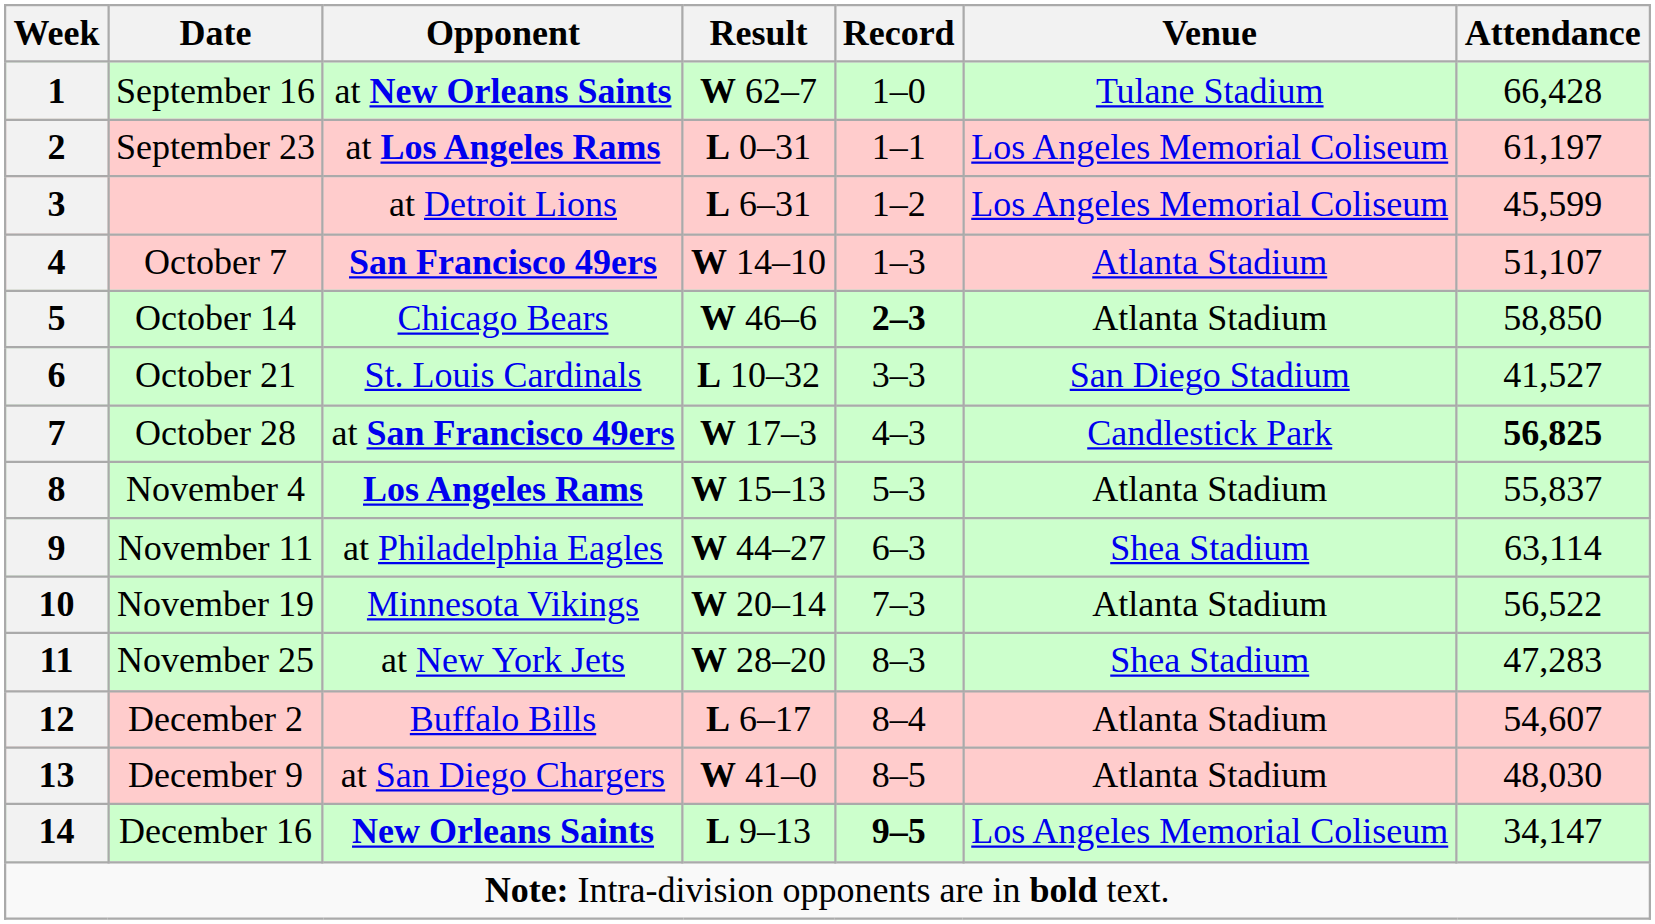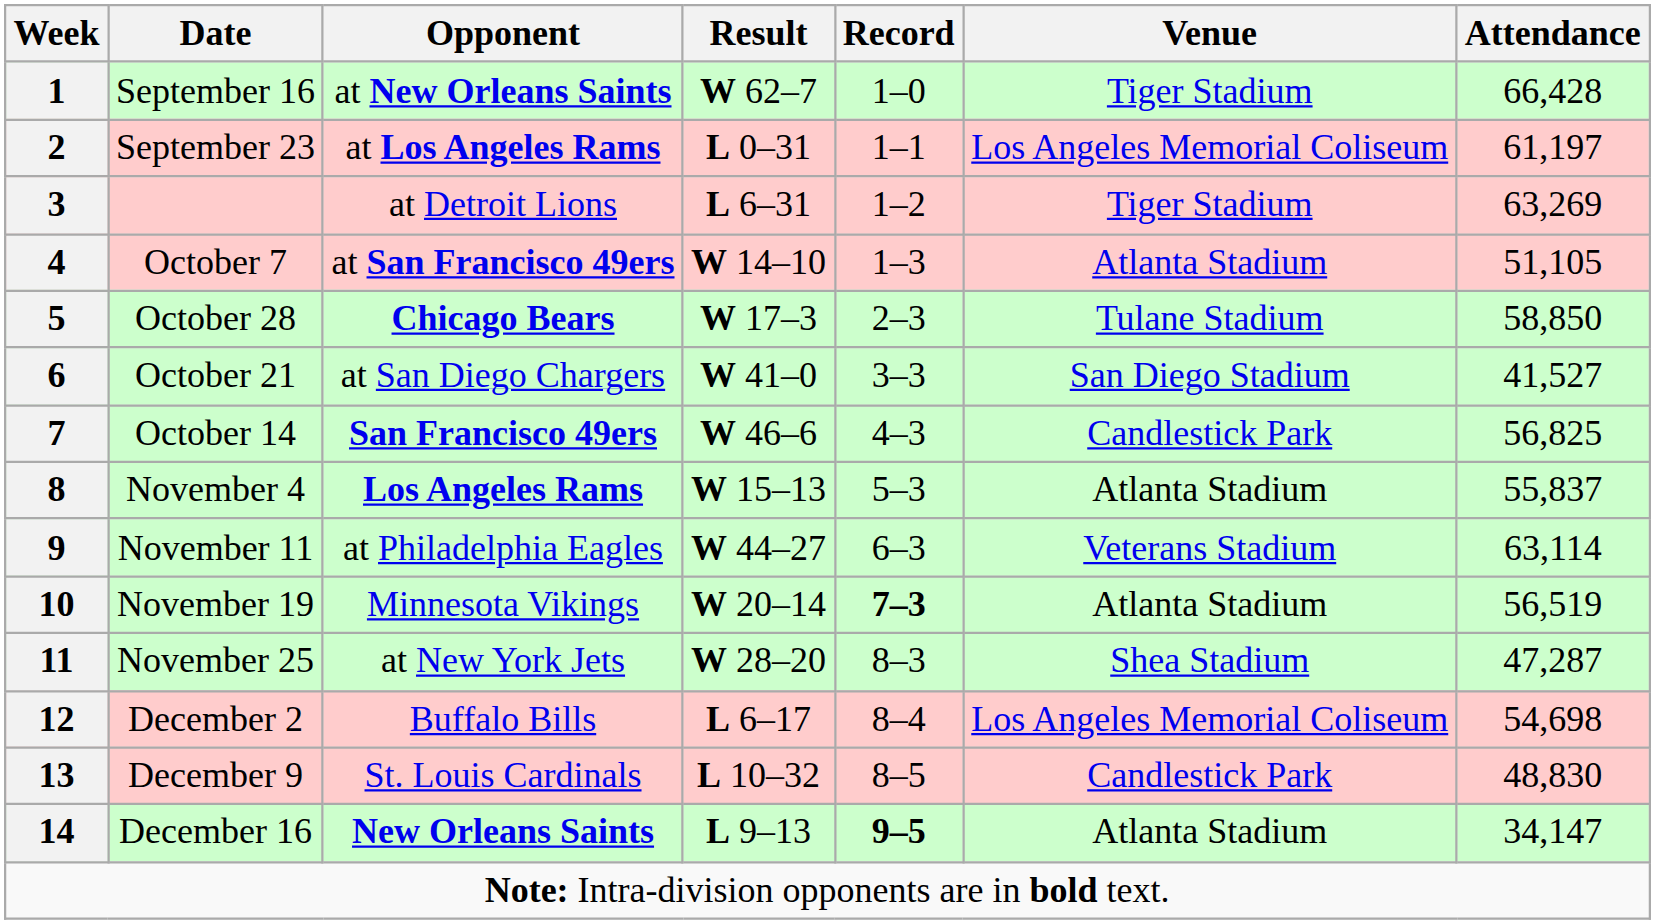(1210, 90) Tulane Stadium -> (1210, 90) Tiger Stadium
(1210, 204) Los Angeles Memorial Coliseum -> (1210, 204) Tiger Stadium
(1553, 204) 45,599 -> (1553, 204) 63,269
(503, 261) San Francisco 49ers -> (503, 261) at San Francisco 49ers
(1553, 261) 51,107 -> (1553, 261) 51,105
(215, 318) October 14 -> (215, 318) October 28
(503, 318) normal -> (503, 318) bold
(759, 318) W 46–6 -> (759, 318) W 17–3
(899, 318) bold -> (899, 318) normal
(1210, 318) Atlanta Stadium -> (1210, 318) Tulane Stadium
(503, 375) St. Louis Cardinals -> (503, 375) at San Diego Chargers
(759, 375) L 10–32 -> (759, 375) W 41–0
(215, 432) October 28 -> (215, 432) October 14
(503, 432) at San Francisco 49ers -> (503, 432) San Francisco 49ers
(759, 432) W 17–3 -> (759, 432) W 46–6
(1553, 432) bold -> (1553, 432) normal
(1210, 546) Shea Stadium -> (1210, 546) Veterans Stadium
(899, 603) normal -> (899, 603) bold
(1553, 603) 56,522 -> (1553, 603) 56,519
(1553, 661) 47,283 -> (1553, 661) 47,287
(1210, 718) Atlanta Stadium -> (1210, 718) Los Angeles Memorial Coliseum
(1553, 718) 54,607 -> (1553, 718) 54,698
(503, 775) at San Diego Chargers -> (503, 775) St. Louis Cardinals
(759, 775) W 41–0 -> (759, 775) L 10–32
(1210, 775) Atlanta Stadium -> (1210, 775) Candlestick Park
(1553, 775) 48,030 -> (1553, 775) 48,830
(1210, 832) Los Angeles Memorial Coliseum -> (1210, 832) Atlanta Stadium
